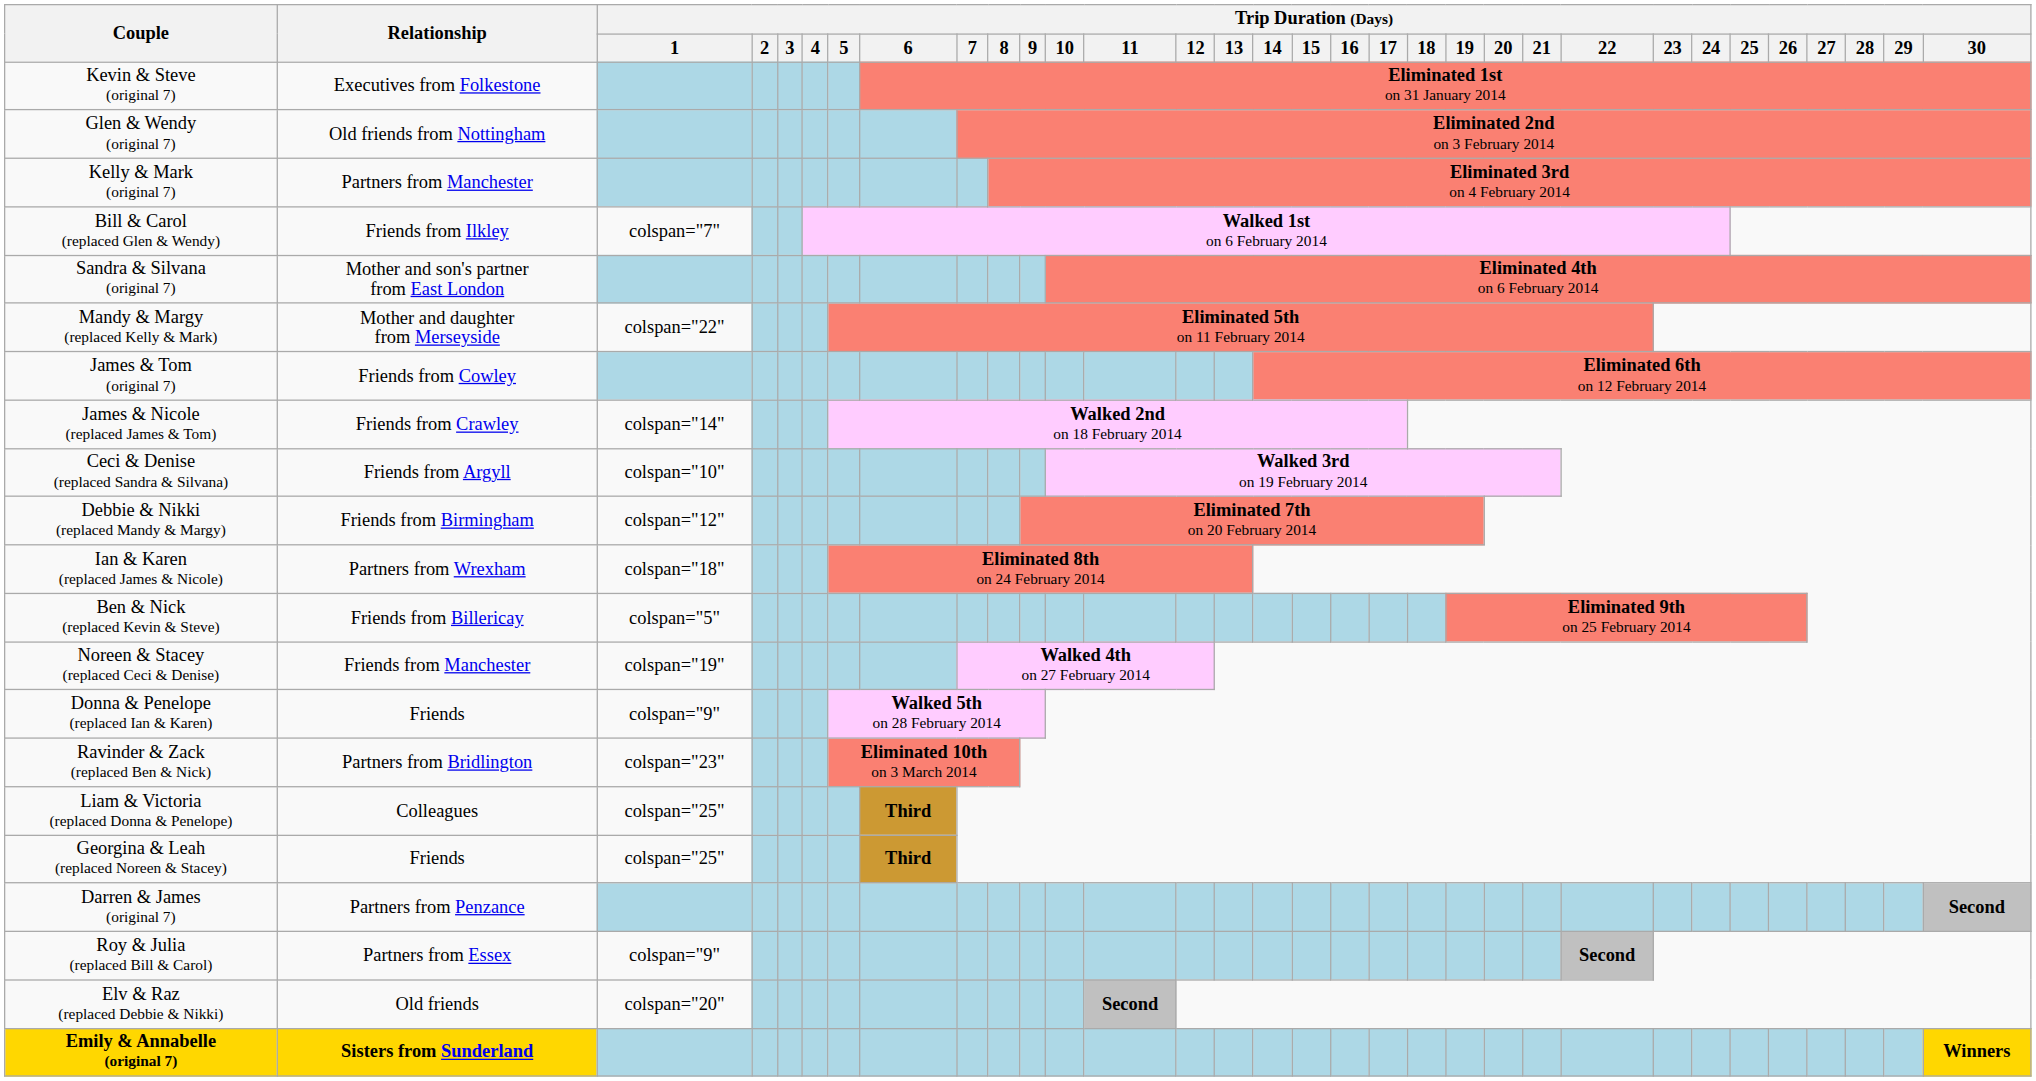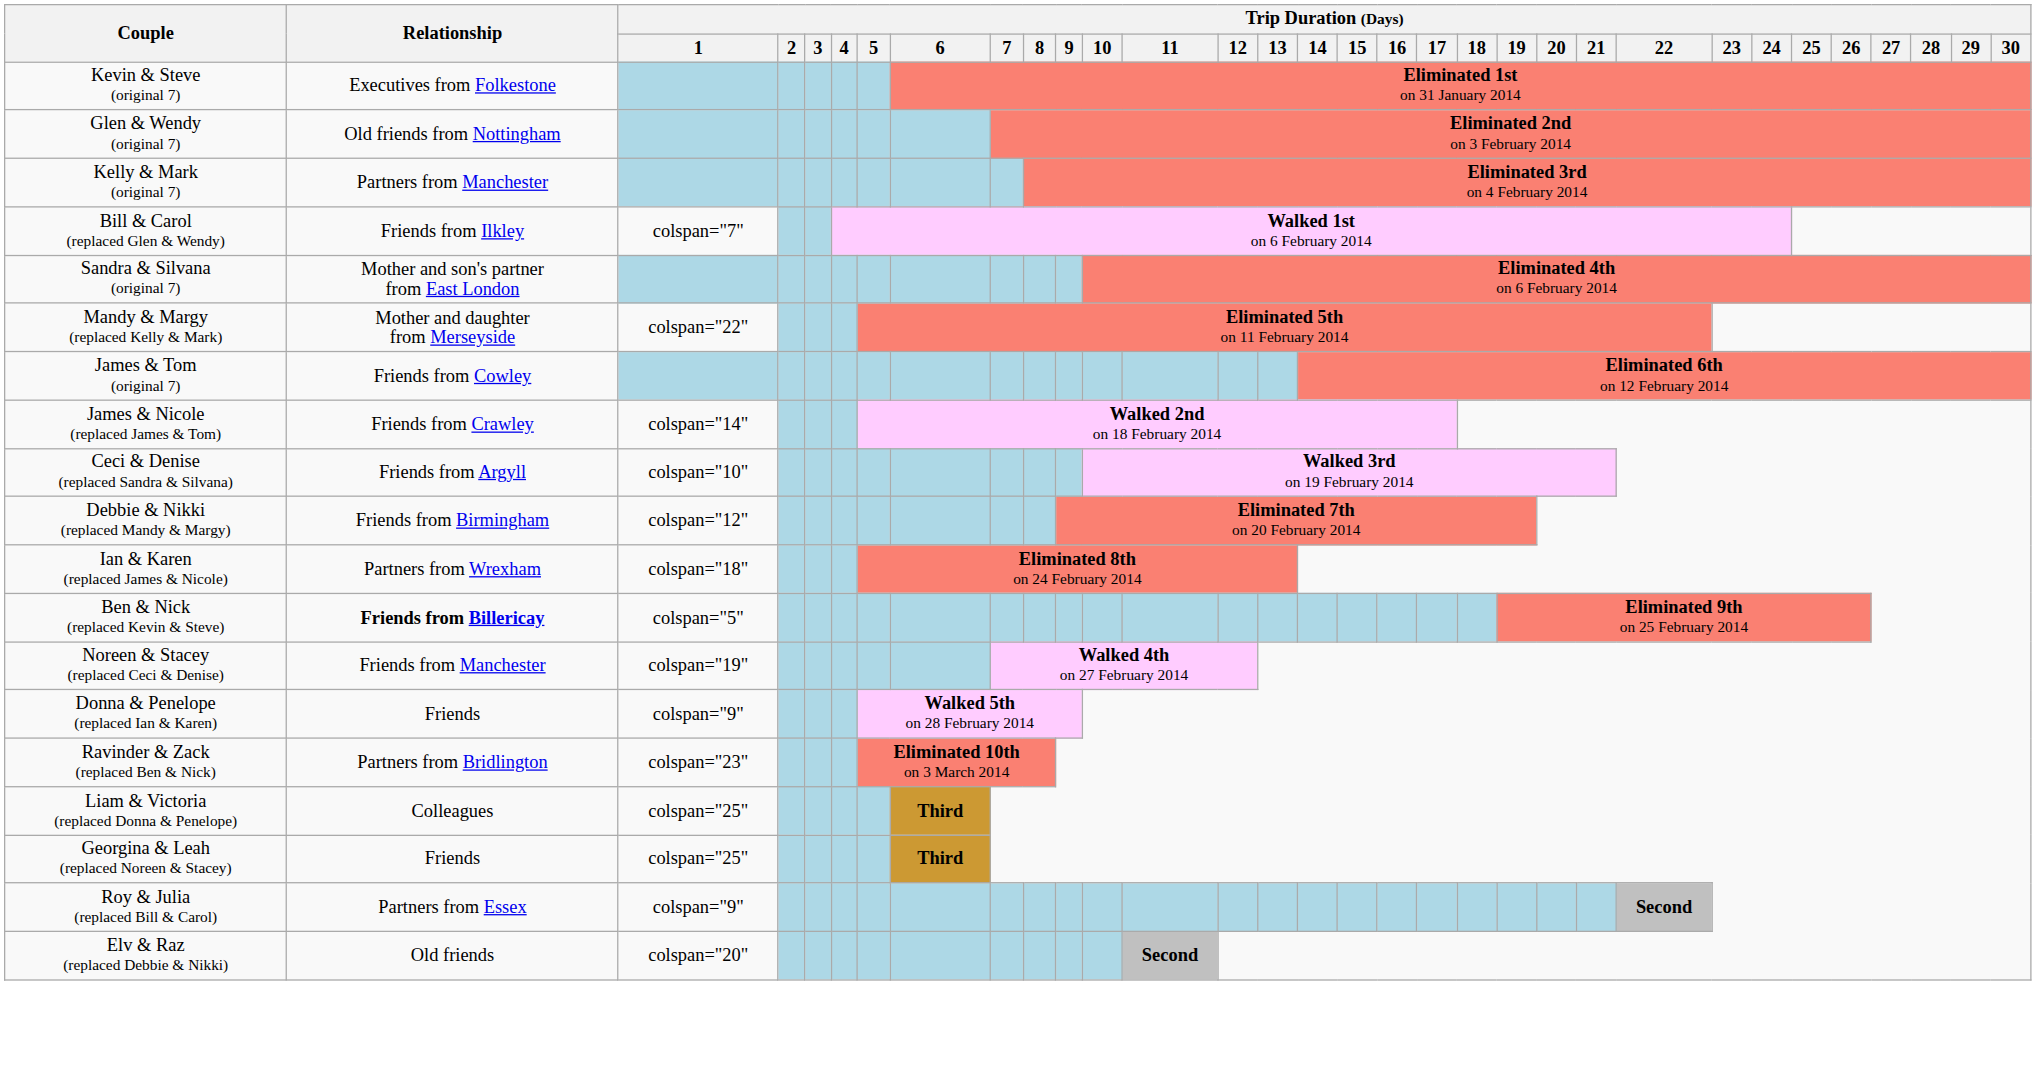(437, 617) normal -> (452, 617) bold
- row: (141, 906)
- row: (141, 1051)
